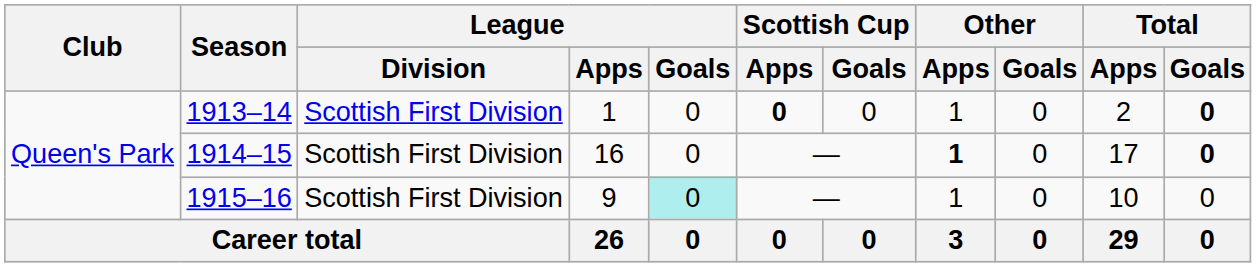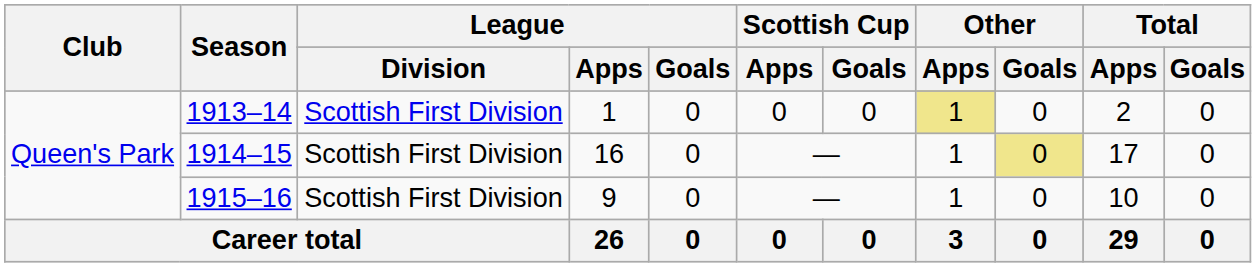(779, 111) bold -> (779, 111) normal
(956, 111) no background -> (956, 111) khaki background
(1207, 111) bold -> (1207, 111) normal
(956, 154) bold -> (956, 154) normal
(1040, 154) no background -> (1040, 154) khaki background
(1207, 154) bold -> (1207, 154) normal
(693, 197) paleturquoise background -> (693, 197) no background
